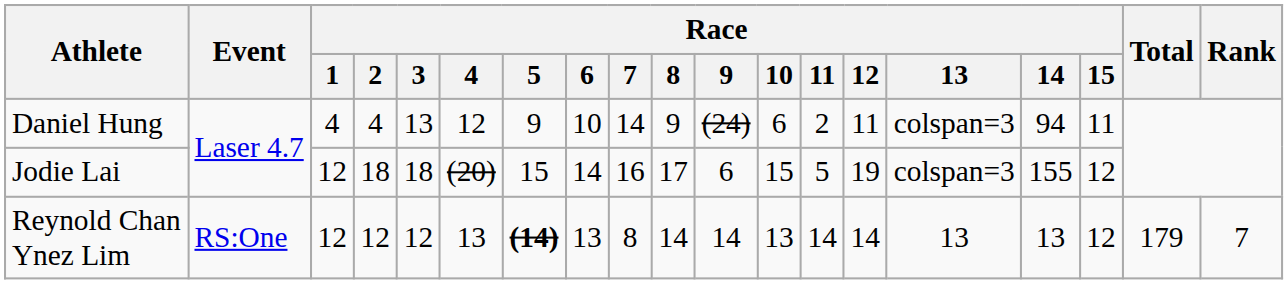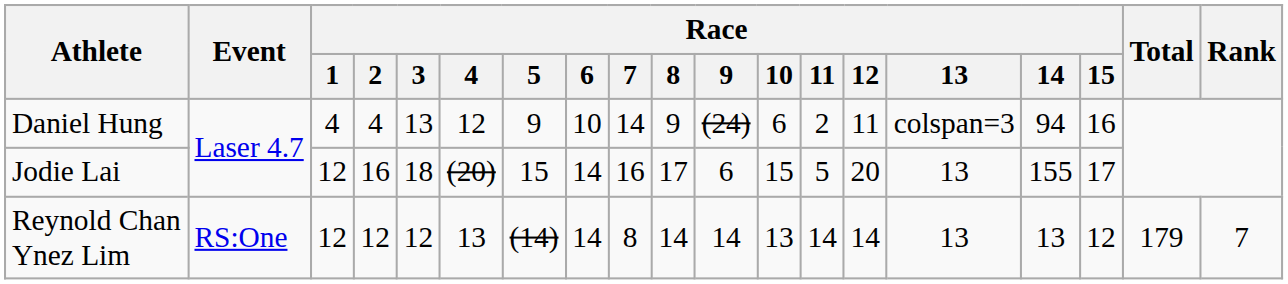(1101, 123) 11 -> (1101, 123) 16
(375, 171) 18 -> (375, 171) 16
(865, 171) 19 -> (865, 171) 20
(954, 171) colspan=3 -> (954, 171) 13
(1101, 171) 12 -> (1101, 171) 17
(534, 237) bold -> (534, 237) normal
(587, 237) 13 -> (587, 237) 14
